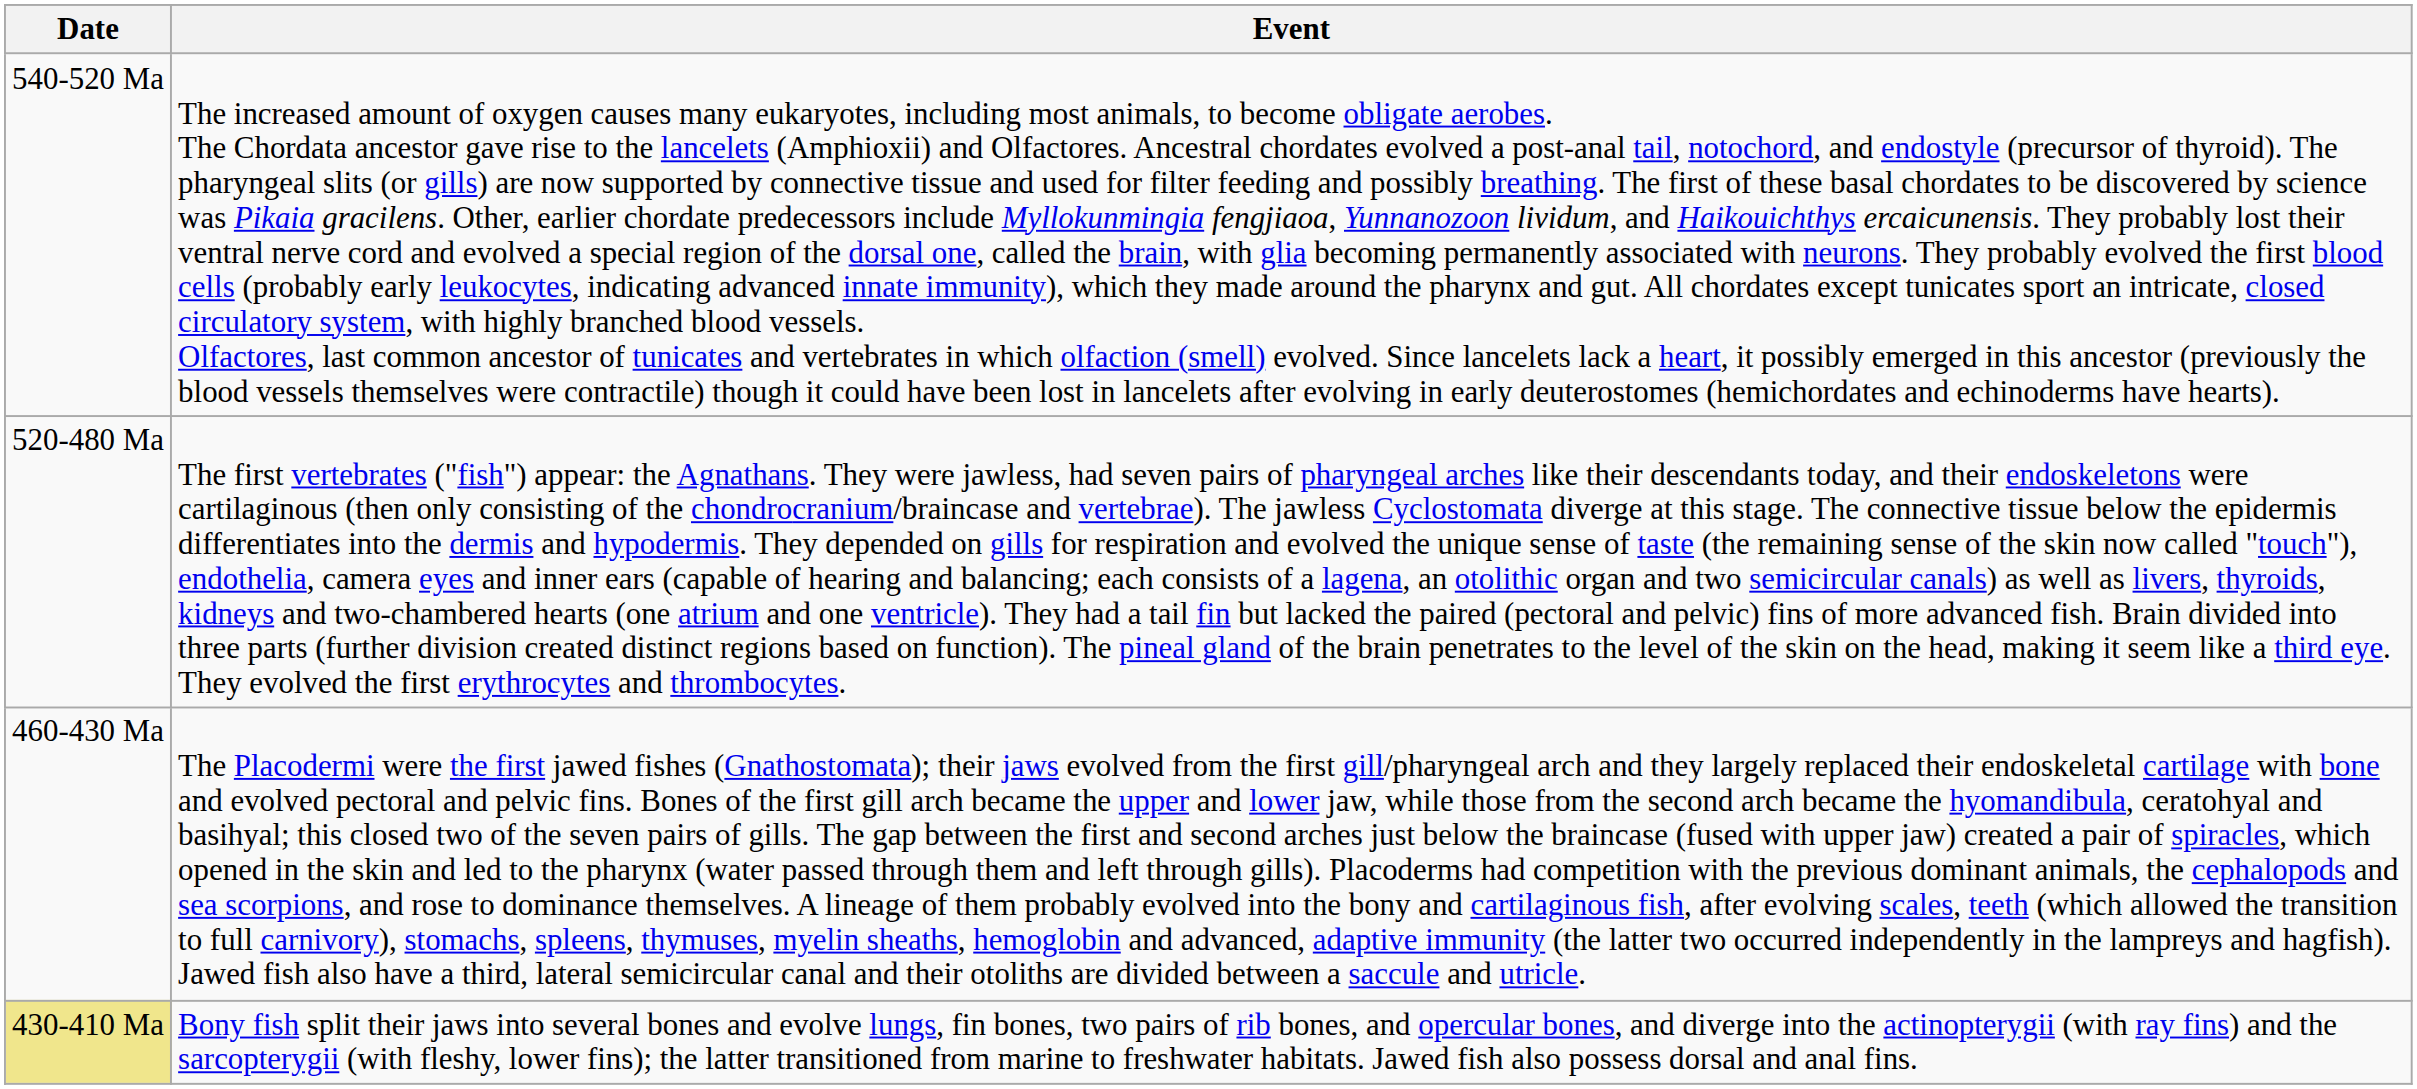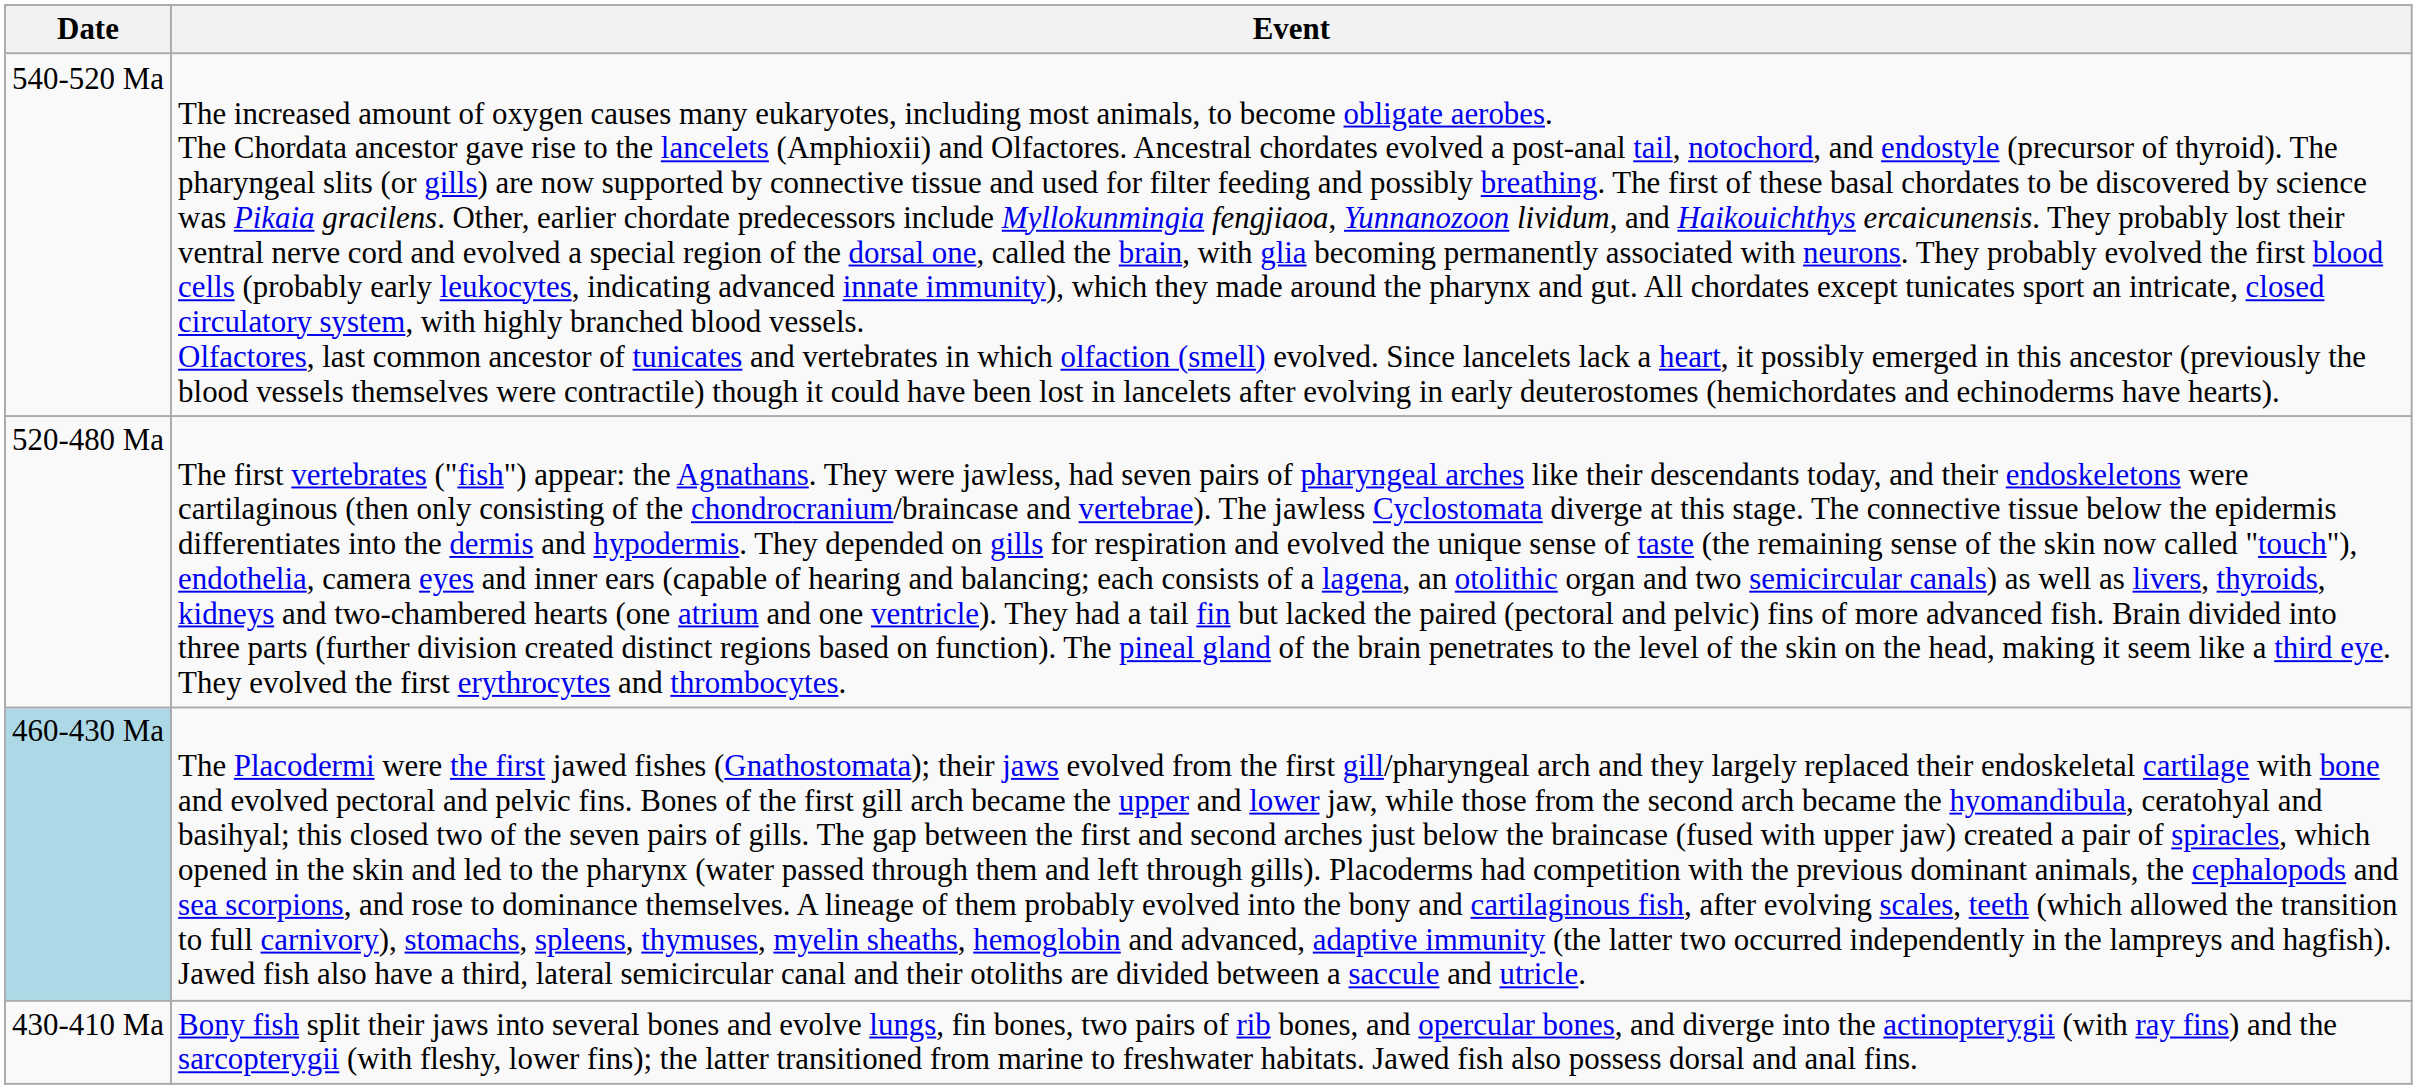(88, 731) no background -> (88, 731) lightblue background
(88, 1023) khaki background -> (88, 1023) no background
